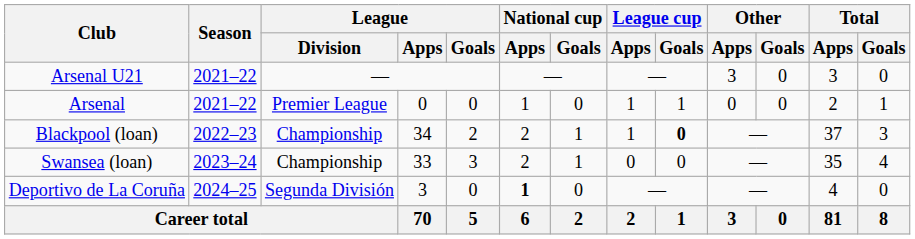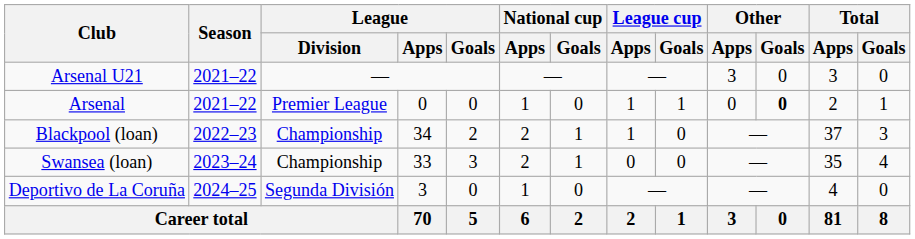(782, 104) normal -> (782, 104) bold
(681, 133) bold -> (681, 133) normal
(525, 190) bold -> (525, 190) normal
